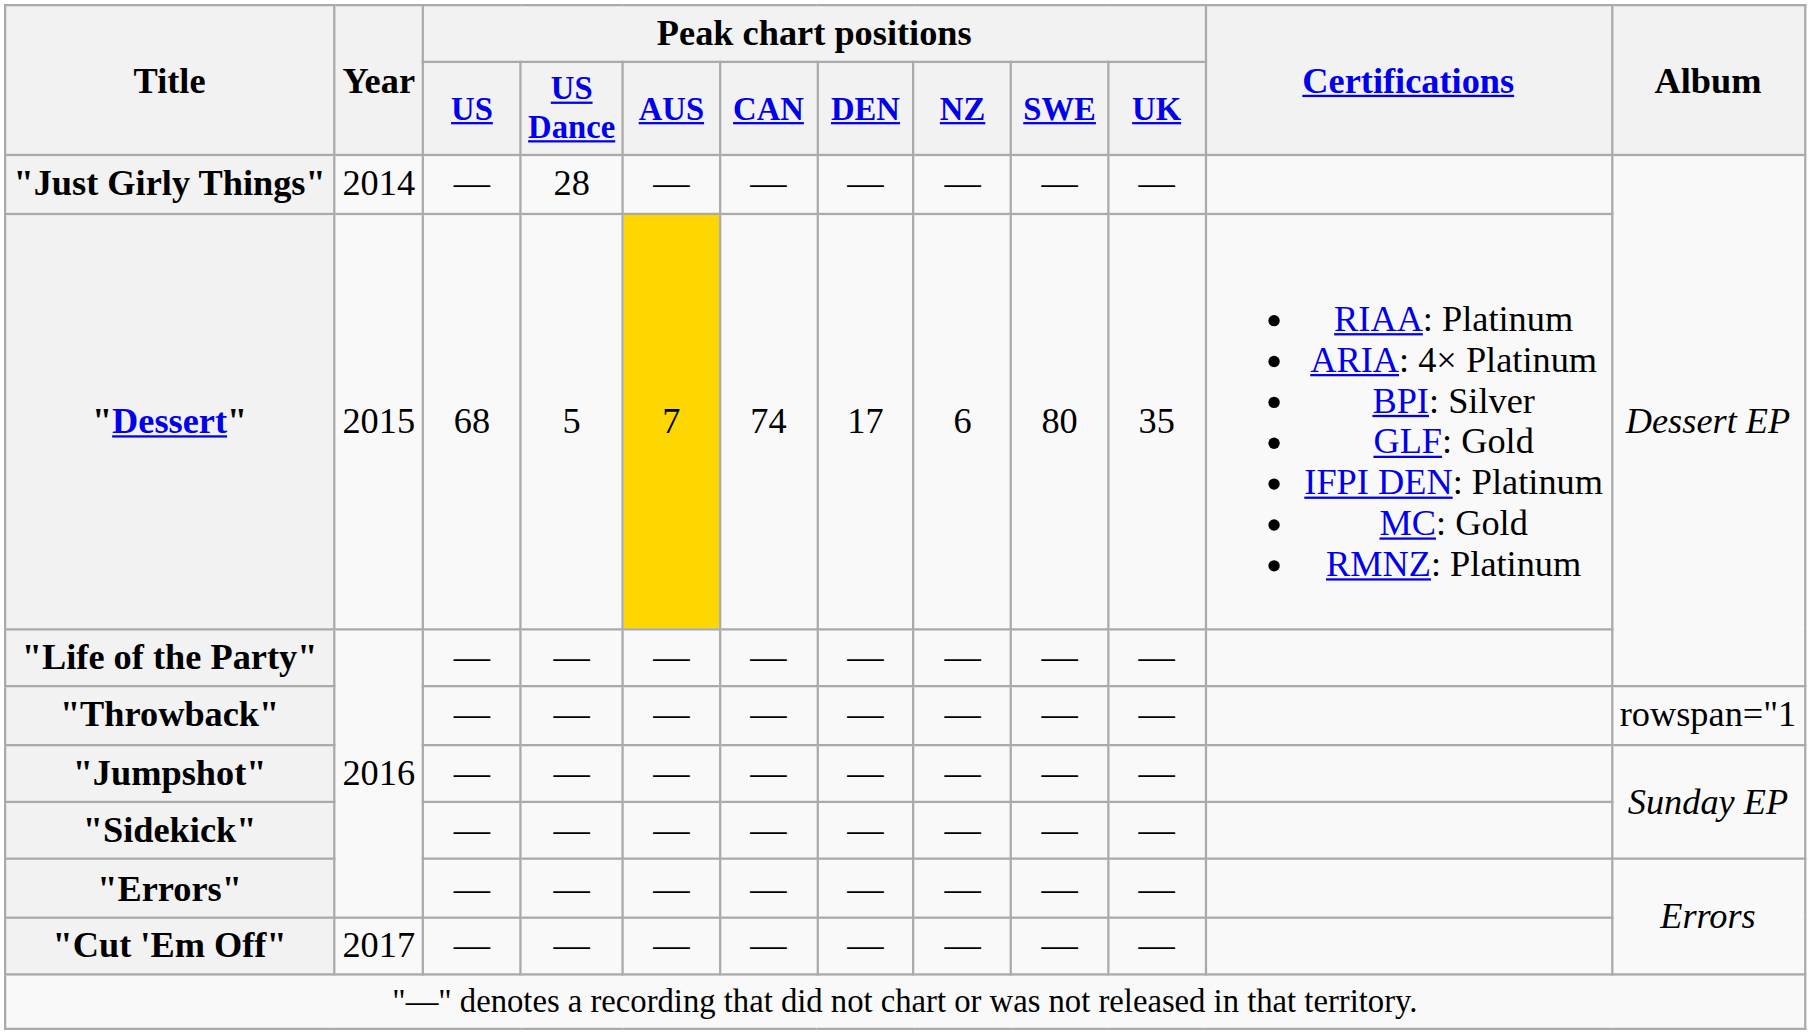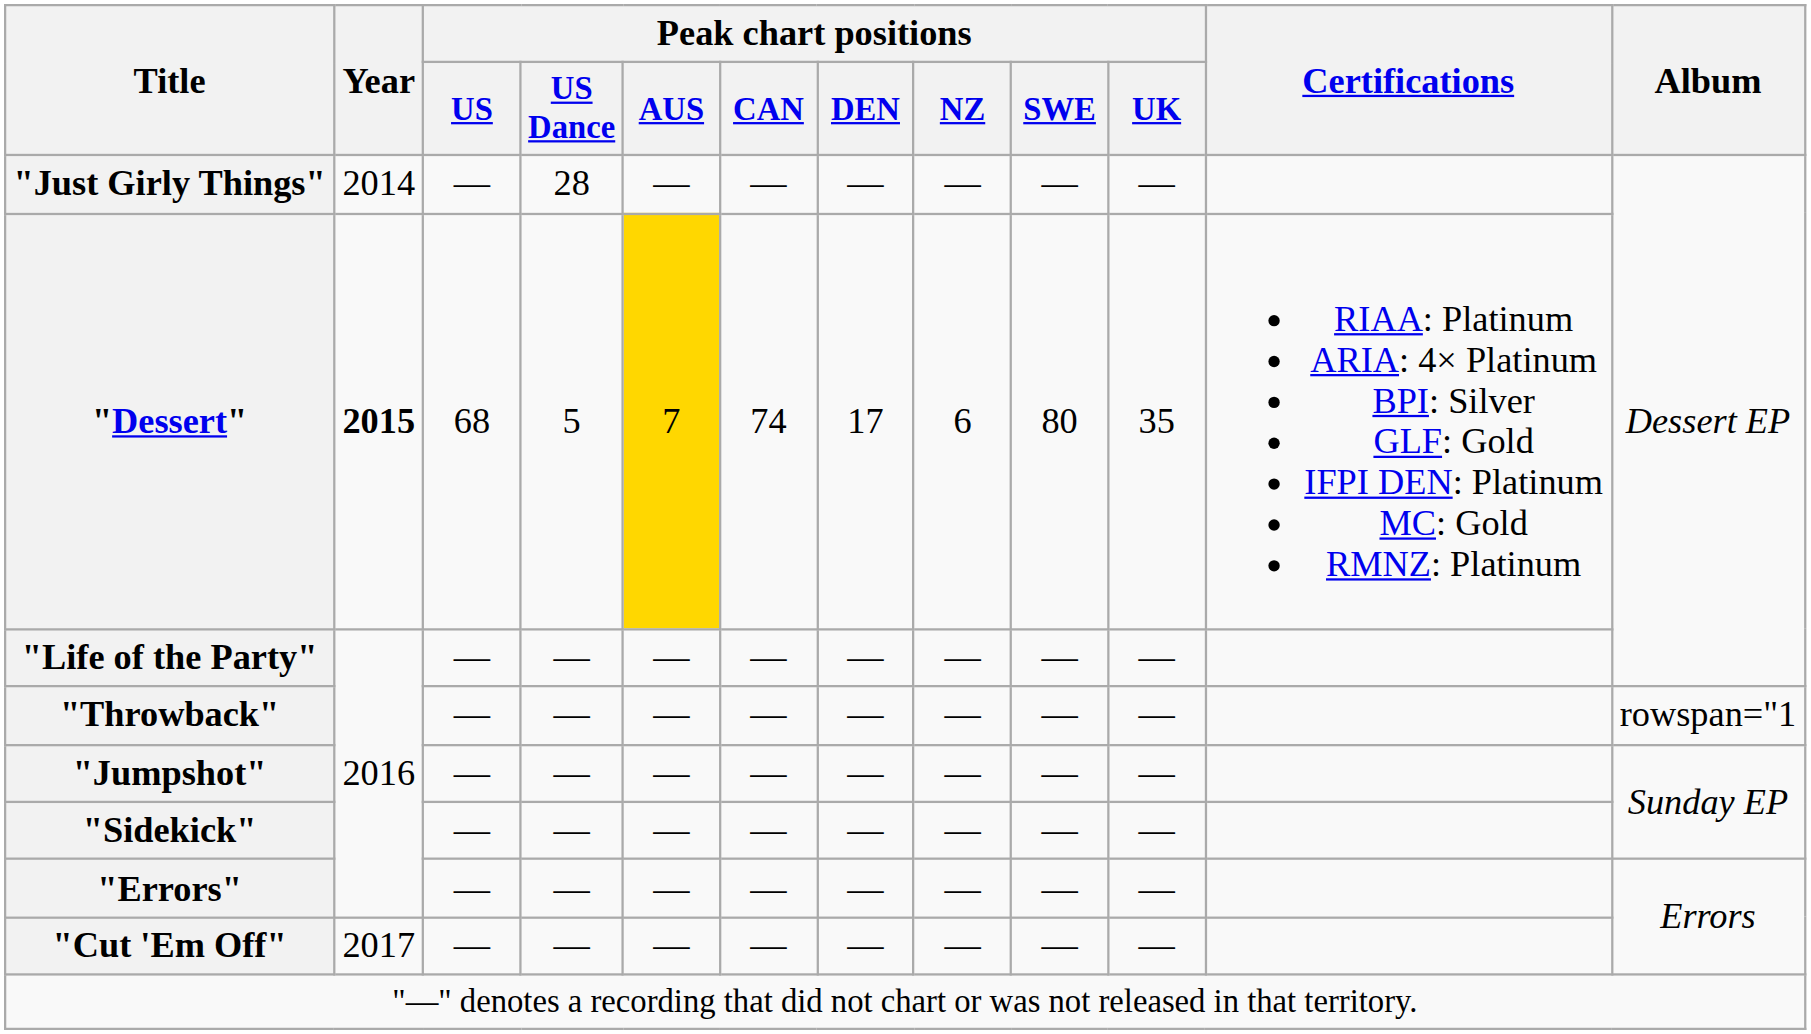(379, 420) normal -> (379, 420) bold
